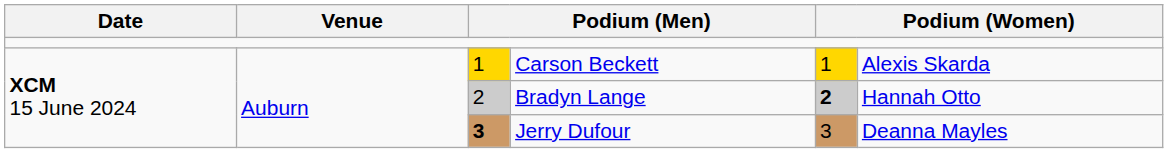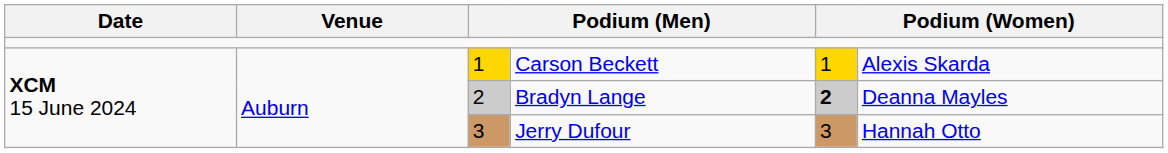(921, 97) Hannah Otto -> (935, 97) Deanna Mayles
(478, 130) bold -> (478, 130) normal
(935, 130) Deanna Mayles -> (921, 130) Hannah Otto
